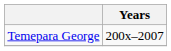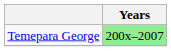(135, 35) no background -> (135, 35) lightgreen background
